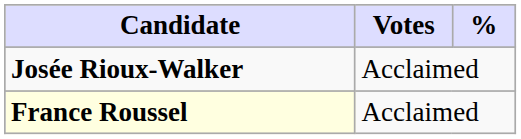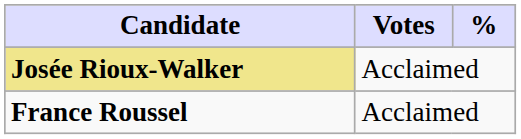(127, 68) no background -> (127, 68) khaki background
(99, 111) lightyellow background -> (99, 111) no background
